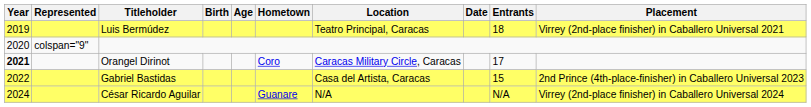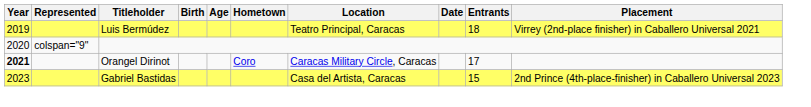(18, 78) 2022 -> (18, 78) 2023
- row: (151, 94)
